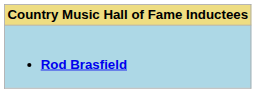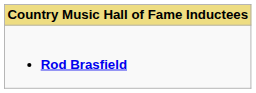(128, 64) lightblue background -> (128, 64) no background
